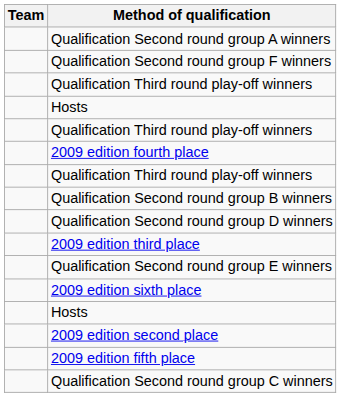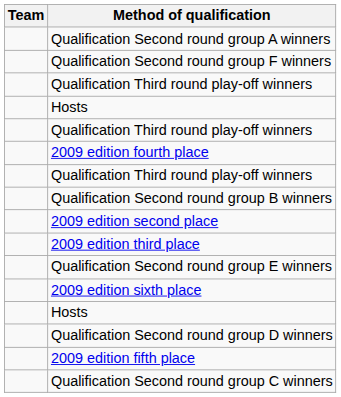(192, 221) Qualification Second round group D winners -> (135, 221) 2009 edition second place
(135, 335) 2009 edition second place -> (192, 335) Qualification Second round group D winners
